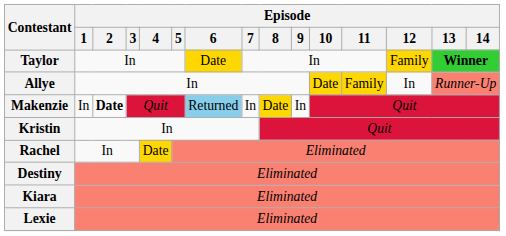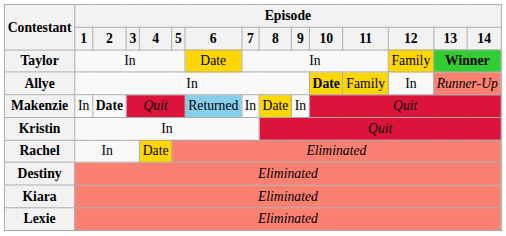(325, 83) normal -> (326, 83) bold
